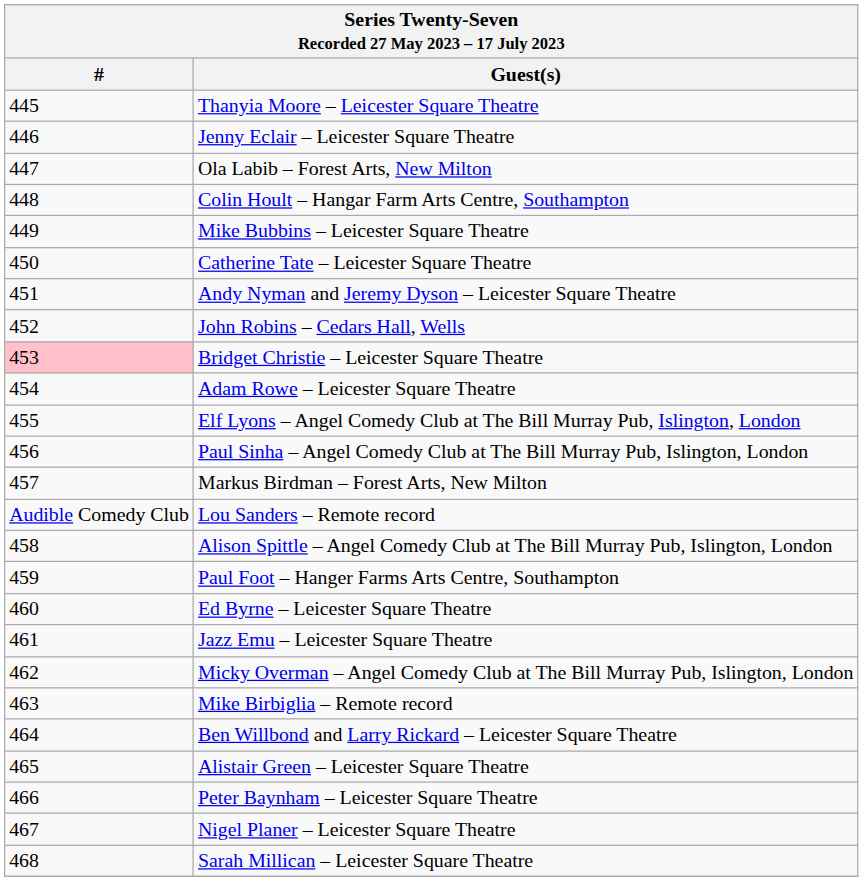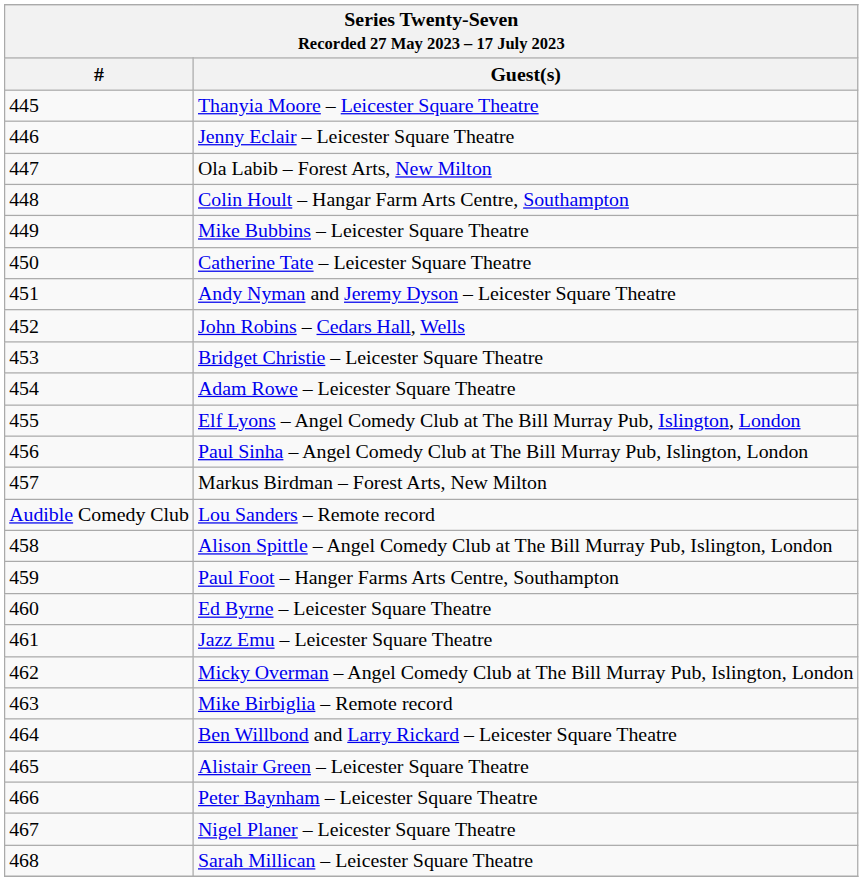(24, 357) pink background -> (24, 357) no background
